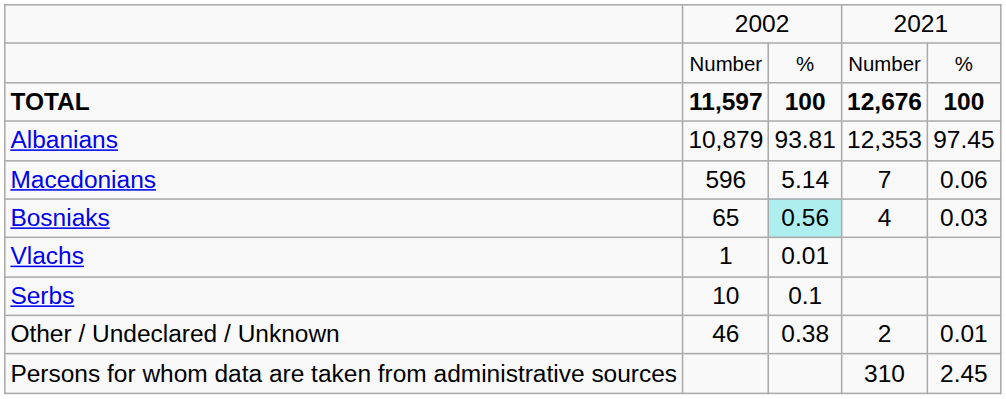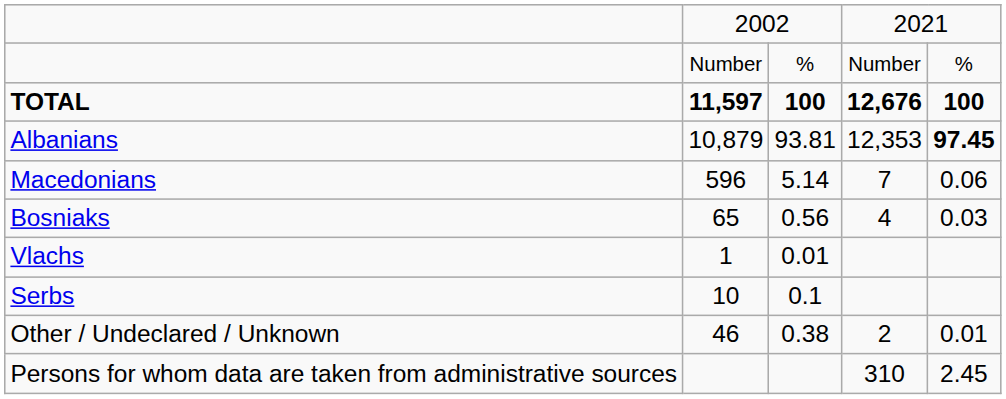(964, 140) normal -> (964, 140) bold
(805, 218) paleturquoise background -> (805, 218) no background
